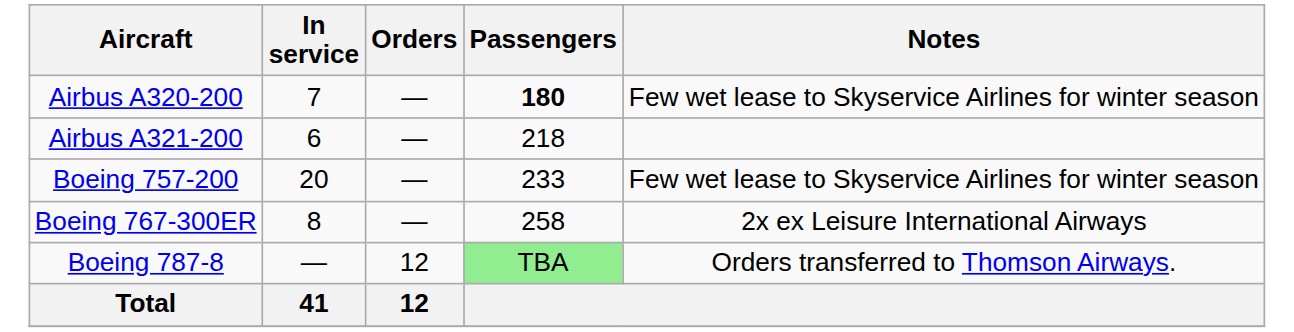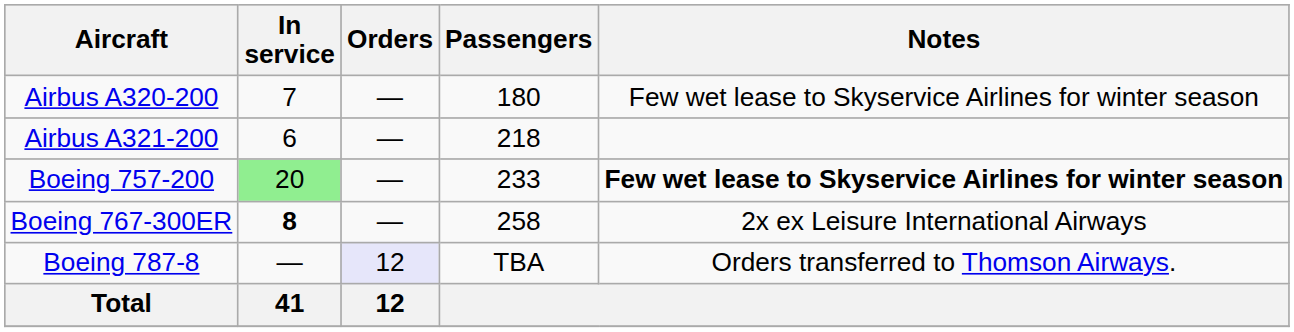(543, 96) bold -> (519, 96) normal
(314, 179) no background -> (290, 179) lightgreen background
(944, 179) normal -> (944, 179) bold
(314, 221) normal -> (290, 221) bold
(414, 262) no background -> (390, 262) lavender background
(543, 262) lightgreen background -> (519, 262) no background
